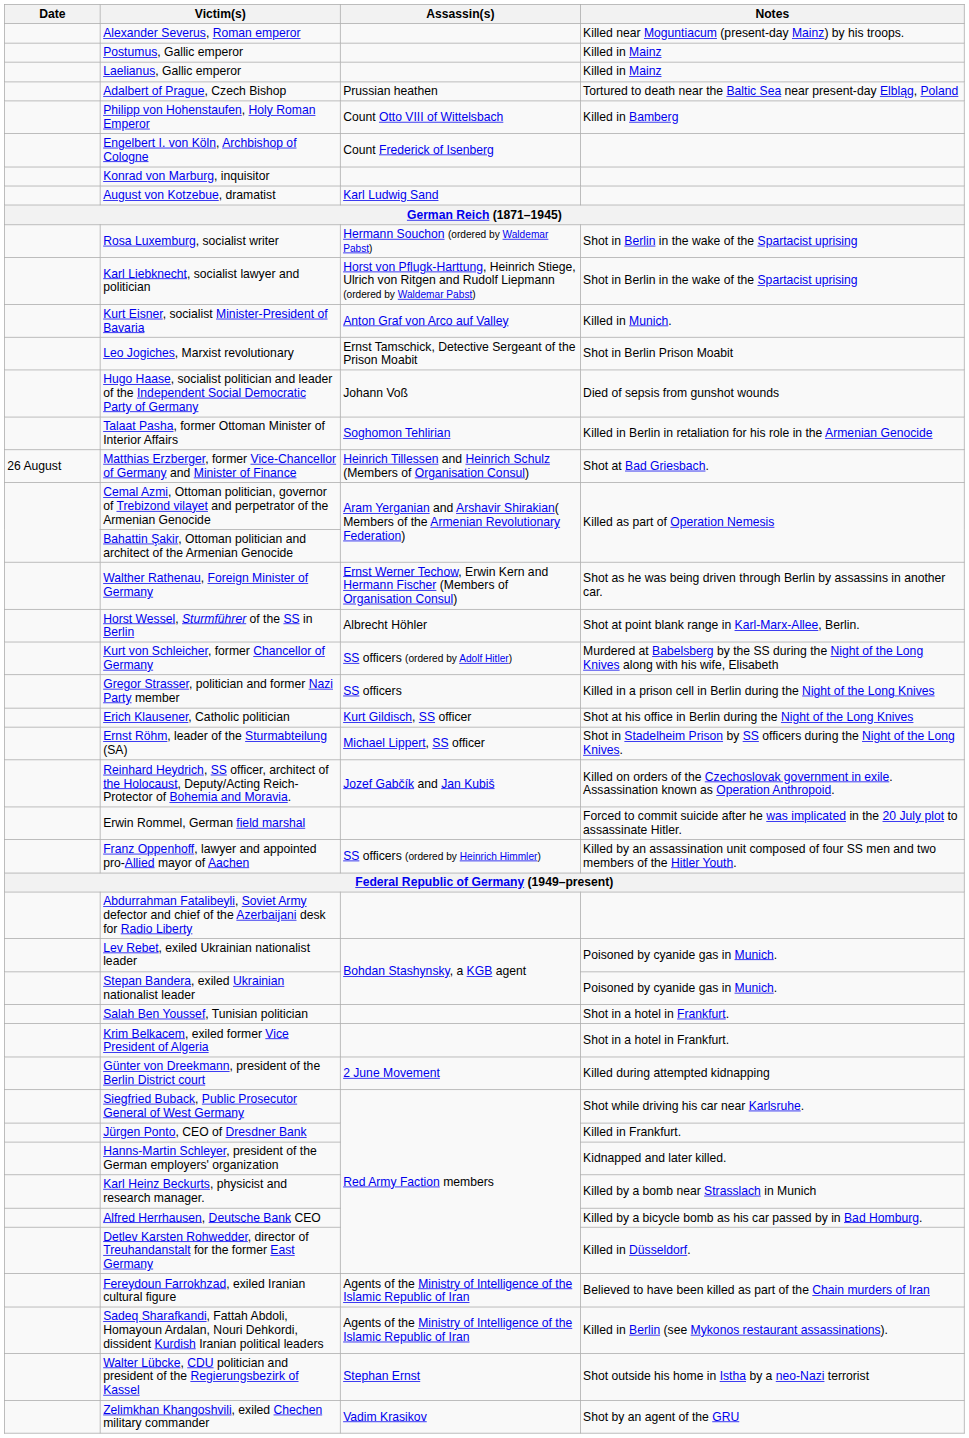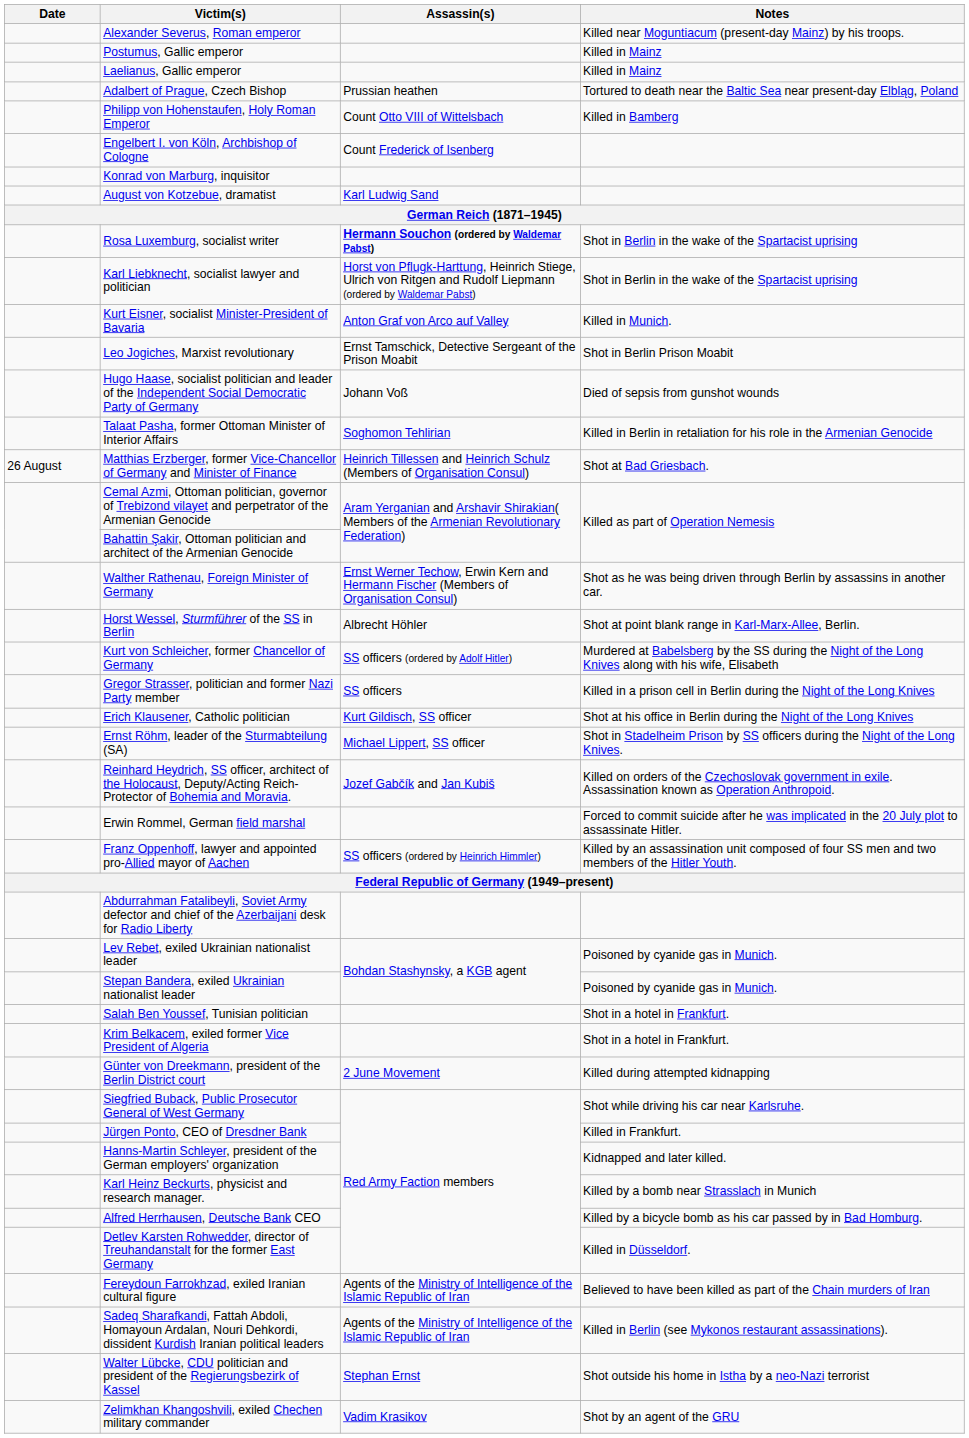(446, 241) normal -> (452, 241) bold
